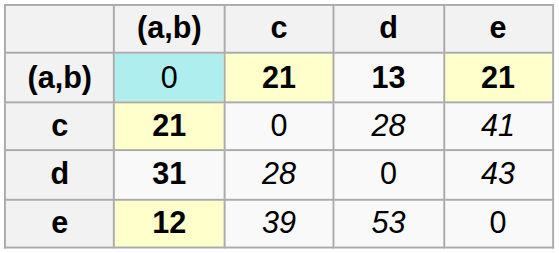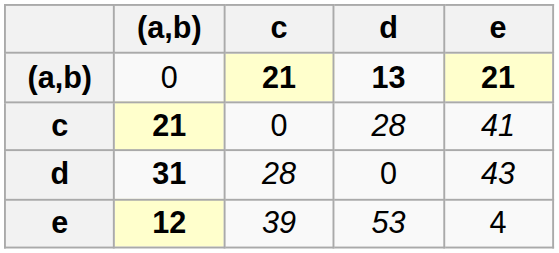(169, 77) paleturquoise background -> (169, 77) no background
(498, 222) 0 -> (498, 222) 4
